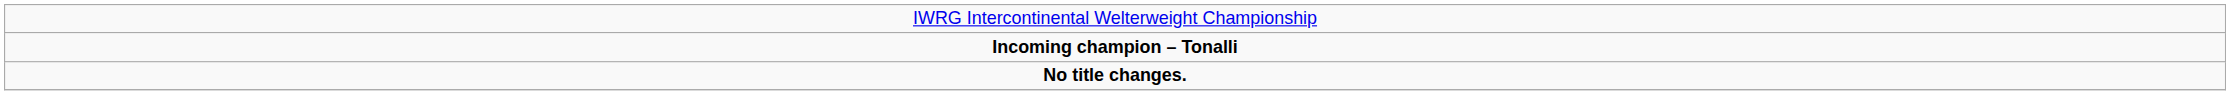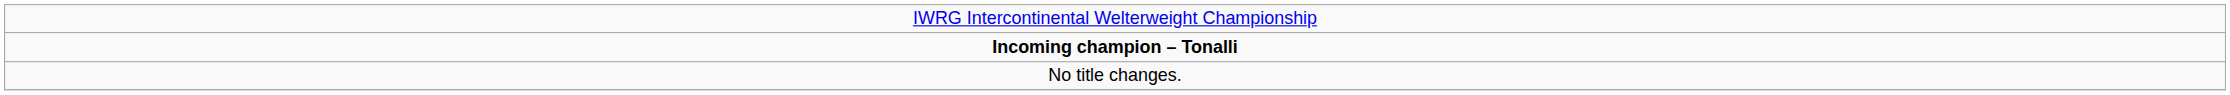(1115, 75) bold -> (1115, 75) normal
